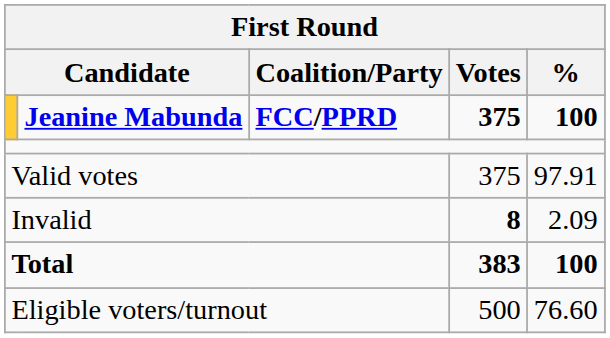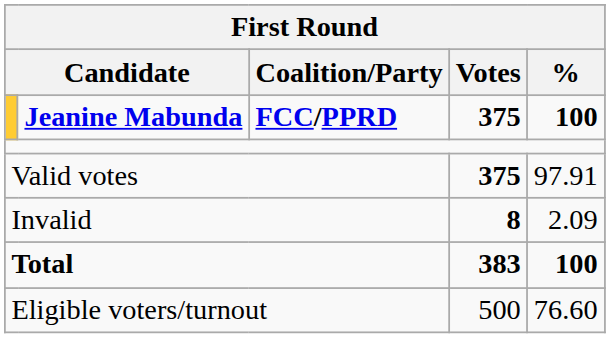(500, 174) normal -> (500, 174) bold
